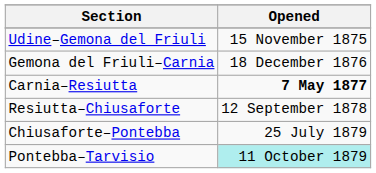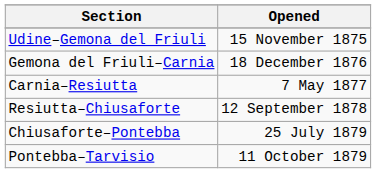(324, 86) bold -> (324, 86) normal
(303, 156) paleturquoise background -> (303, 156) no background
